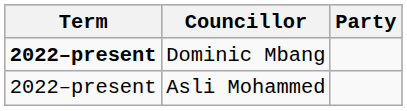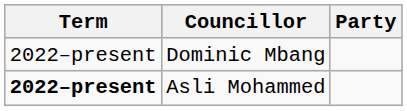(83, 55) bold -> (83, 55) normal
(83, 88) normal -> (83, 88) bold
